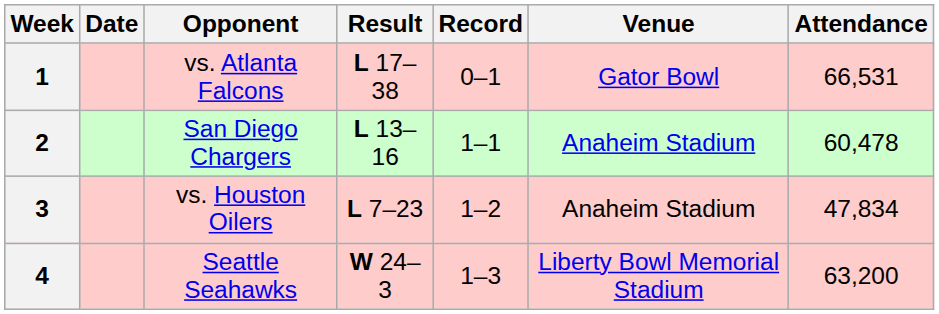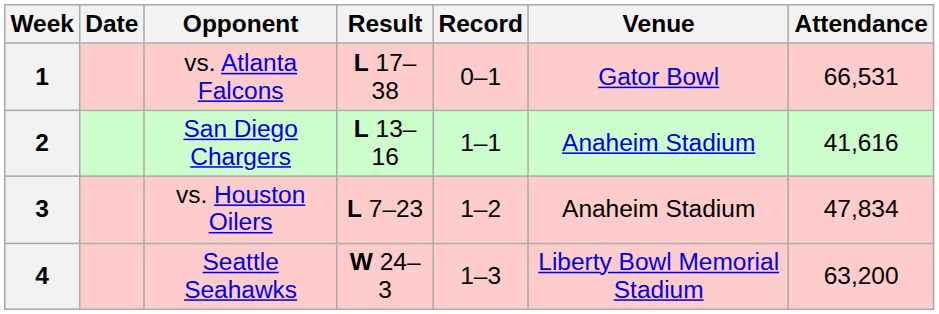(861, 142) 60,478 -> (861, 142) 41,616
